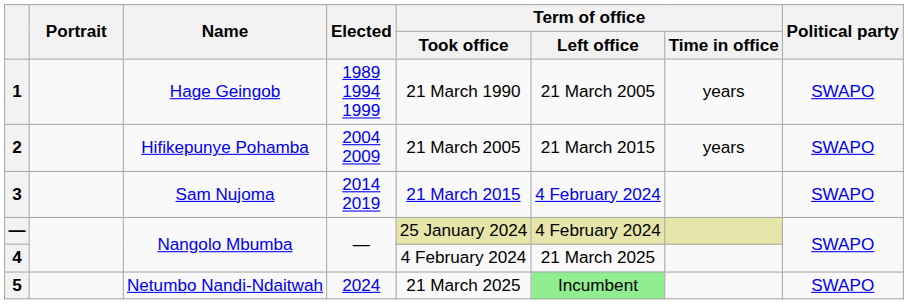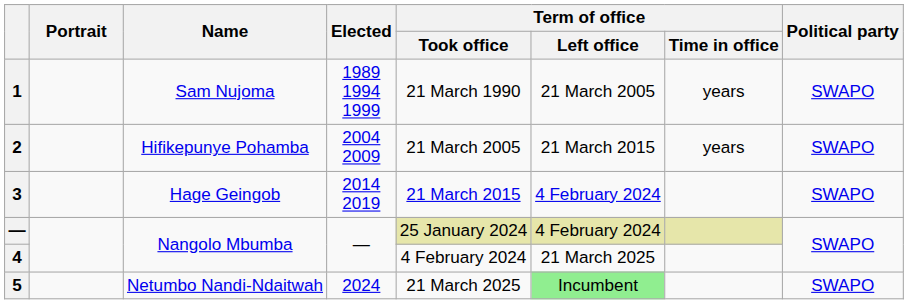(225, 91) Hage Geingob -> (225, 91) Sam Nujoma
(225, 194) Sam Nujoma -> (225, 194) Hage Geingob
